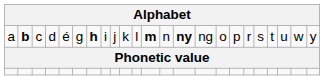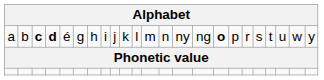(25, 36) bold -> (25, 36) normal
(39, 36) normal -> (39, 36) bold
(52, 36) normal -> (53, 36) bold
(94, 36) bold -> (94, 36) normal
(150, 36) bold -> (150, 36) normal
(184, 36) bold -> (183, 36) normal
(223, 36) normal -> (221, 36) bold
